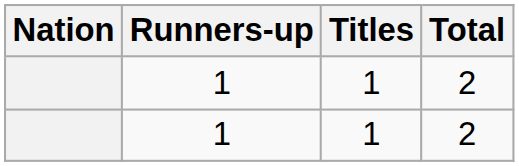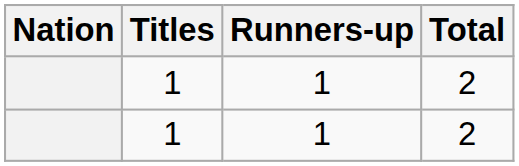columns swapped: (371, 30) <-> (222, 30)
